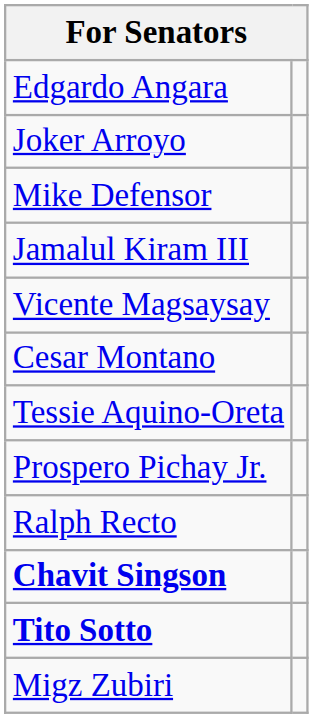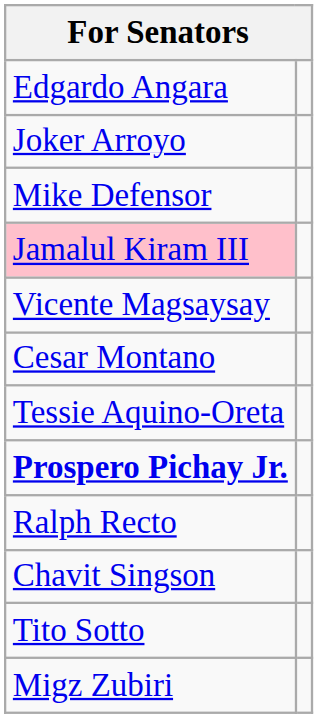(131, 249) no background -> (131, 249) pink background
(140, 467) normal -> (150, 467) bold
(120, 575) bold -> (114, 575) normal
(83, 630) bold -> (79, 630) normal
